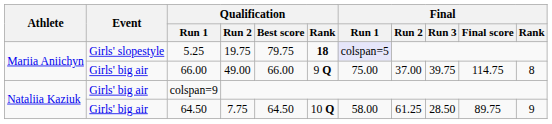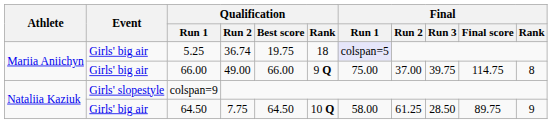(127, 51) Girls' slopestyle -> (119, 51) Girls' big air
(237, 51) 19.75 -> (237, 51) 36.74
(281, 51) 79.75 -> (281, 51) 19.75
(323, 51) bold -> (323, 51) normal
(119, 90) Girls' big air -> (127, 90) Girls' slopestyle
